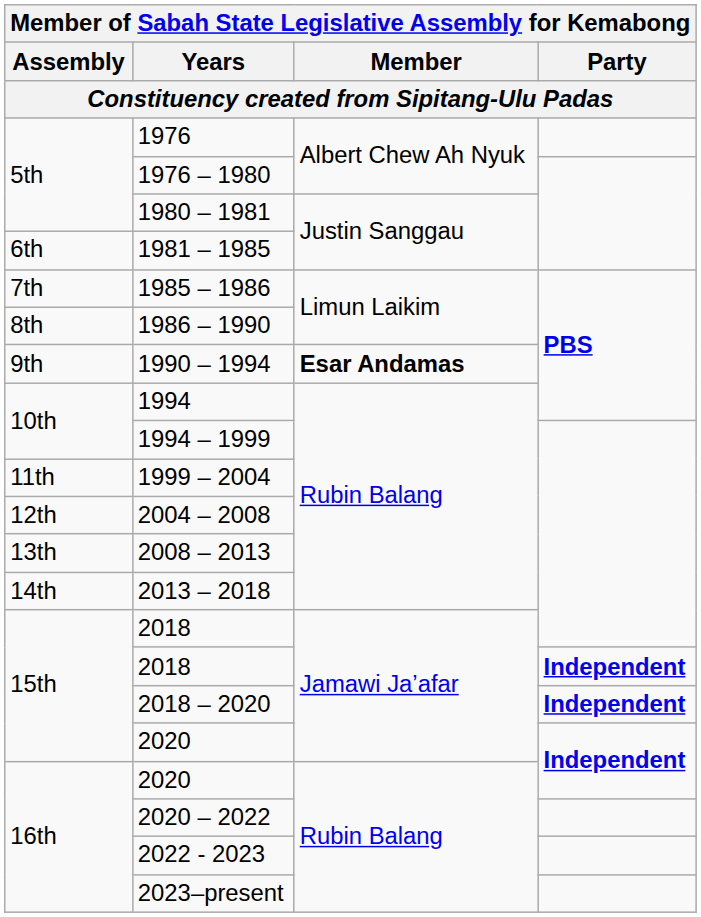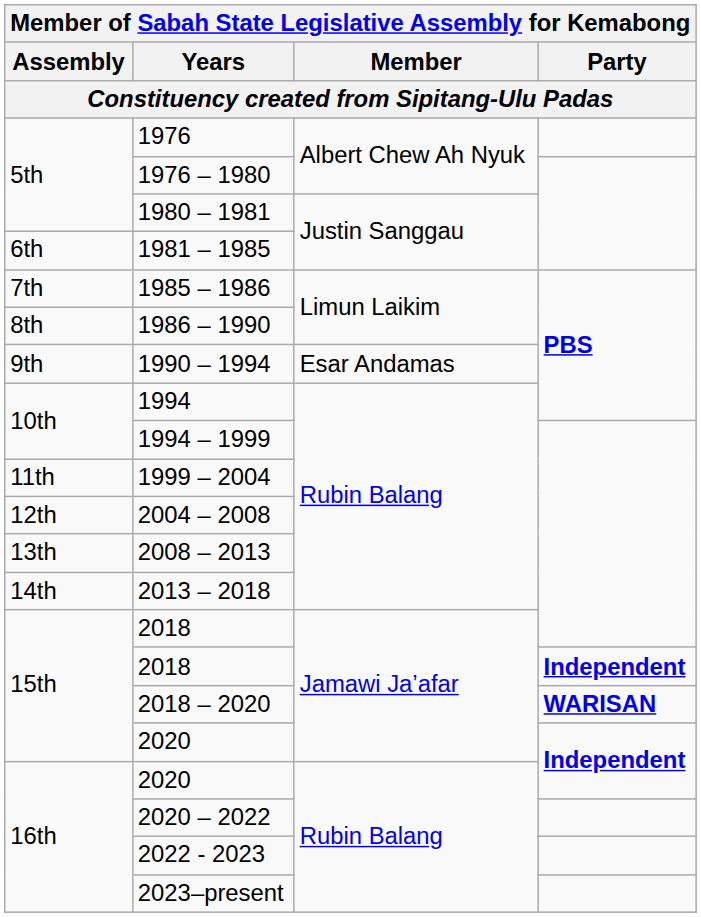(382, 363) bold -> (377, 363) normal
(614, 703) Independent -> (600, 703) WARISAN
